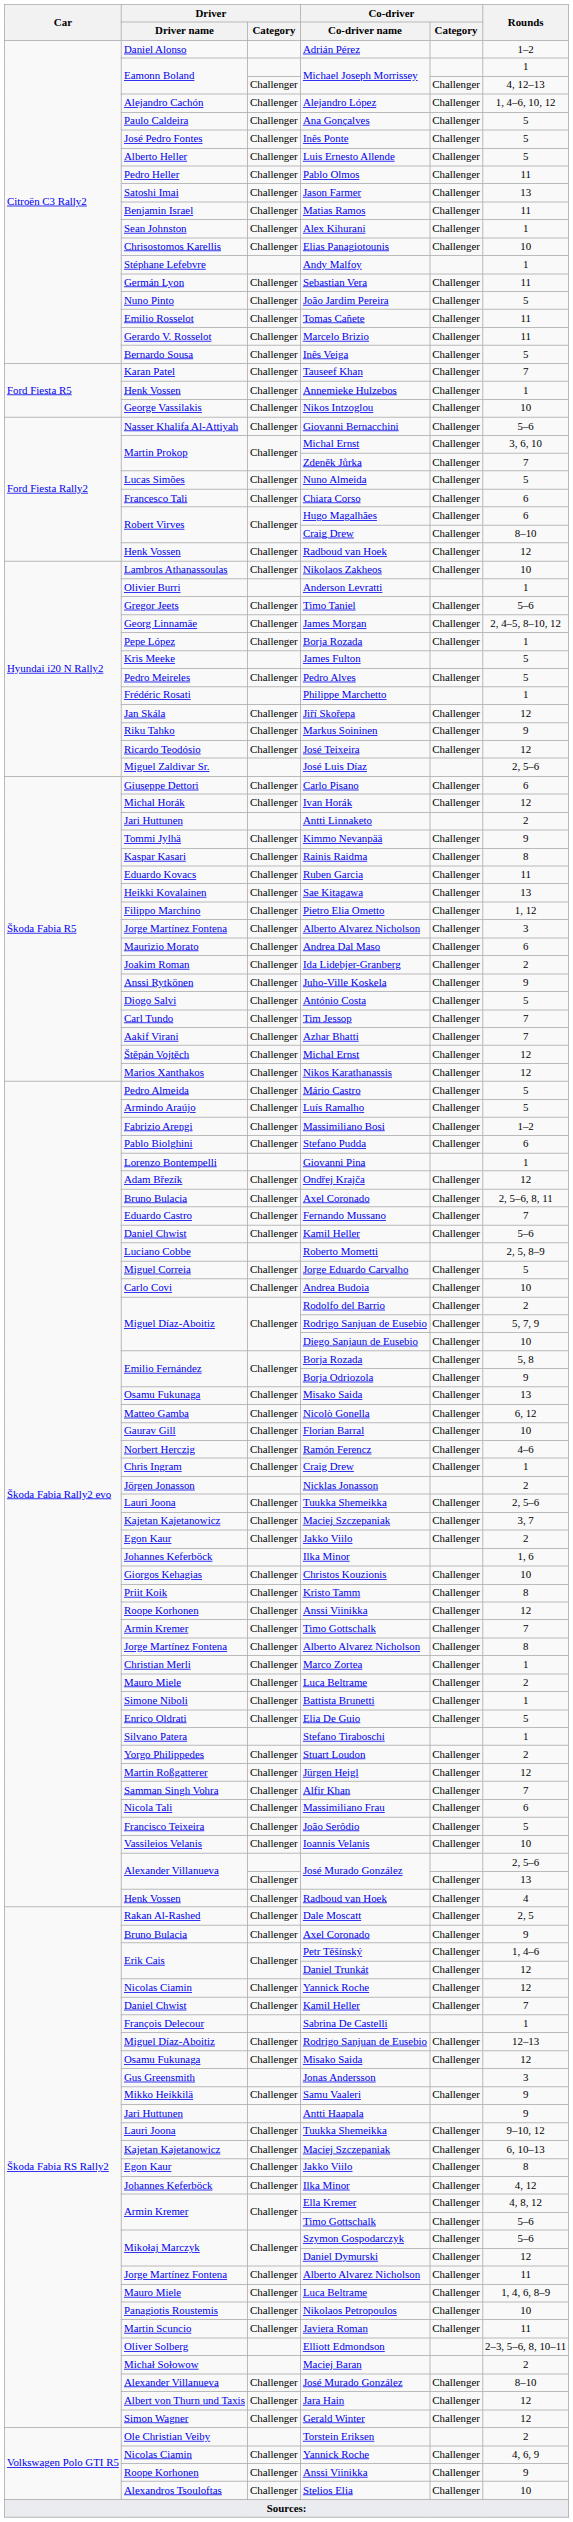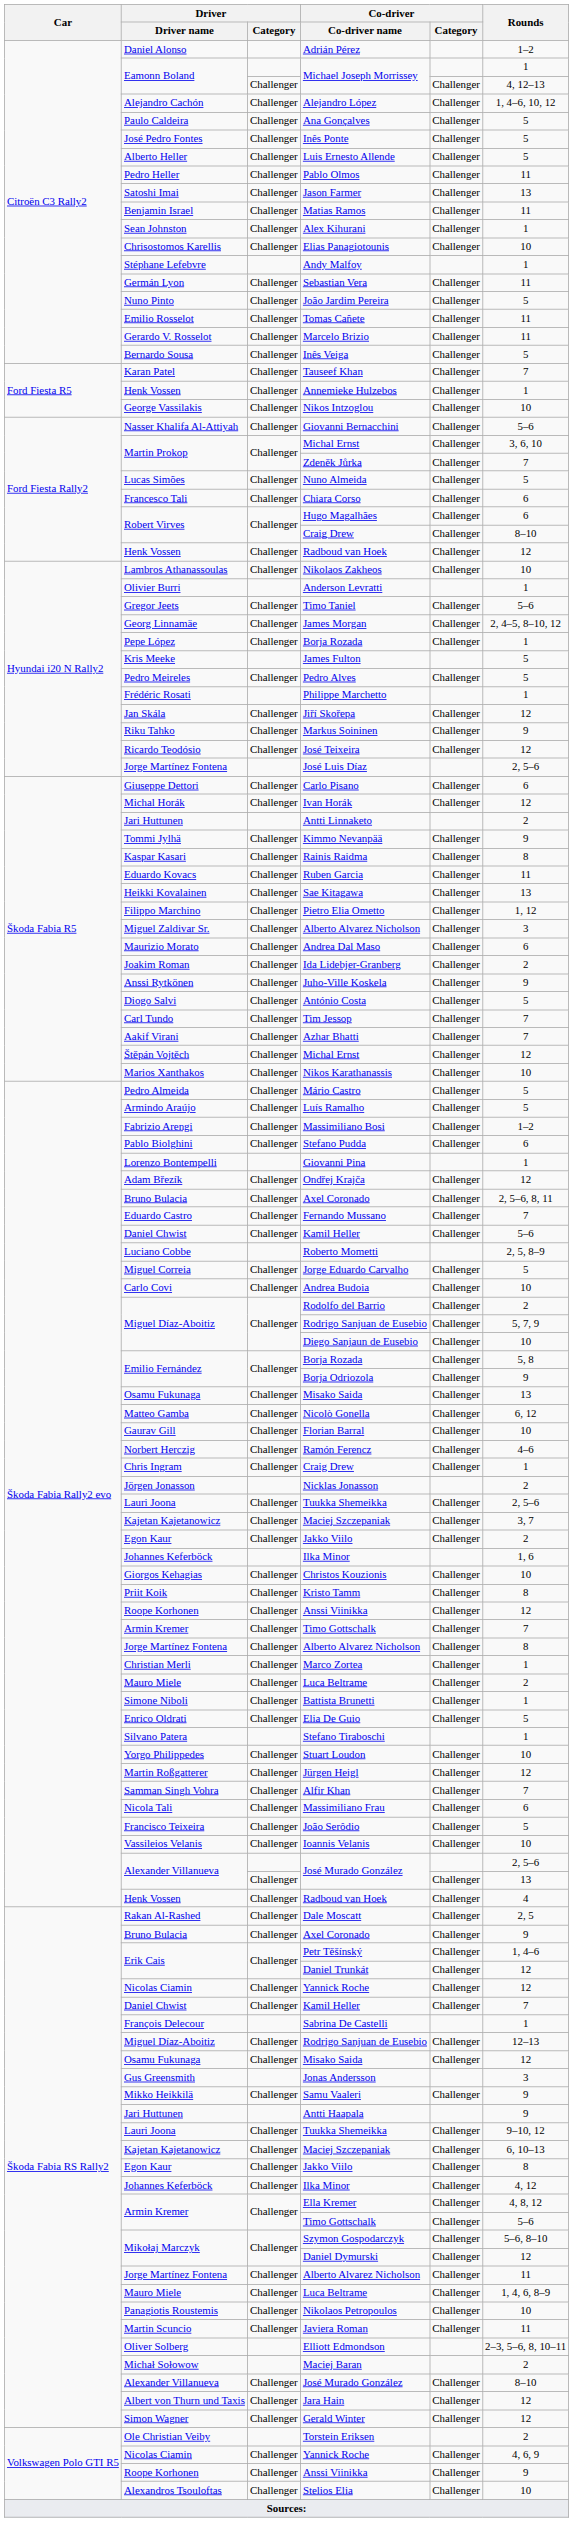(167, 766) Miguel Zaldivar Sr. -> (176, 766) Jorge Martínez Fontena
(176, 928) Jorge Martínez Fontena -> (167, 928) Miguel Zaldivar Sr.
(526, 1072) 12 -> (526, 1072) 10
(526, 1754) 2 -> (526, 1754) 10
(526, 2238) 5–6 -> (526, 2238) 5–6, 8–10
